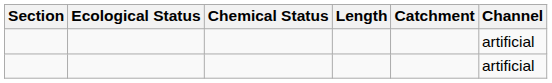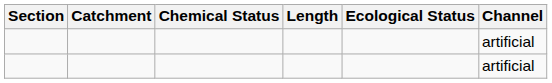columns swapped: (136, 16) <-> (435, 16)
